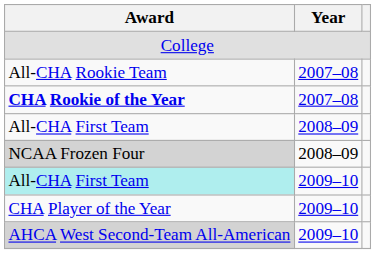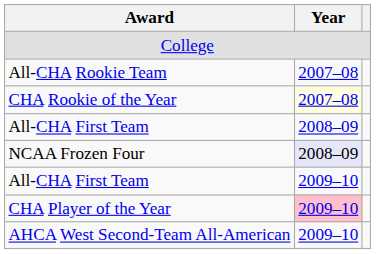(97, 99) bold -> (92, 99) normal
(328, 99) no background -> (328, 99) lightyellow background
(76, 153) lightgrey background -> (76, 153) no background
(328, 153) no background -> (328, 153) lavender background
(79, 180) paleturquoise background -> (79, 180) no background
(328, 208) no background -> (328, 208) pink background
(149, 235) lightgrey background -> (149, 235) no background
